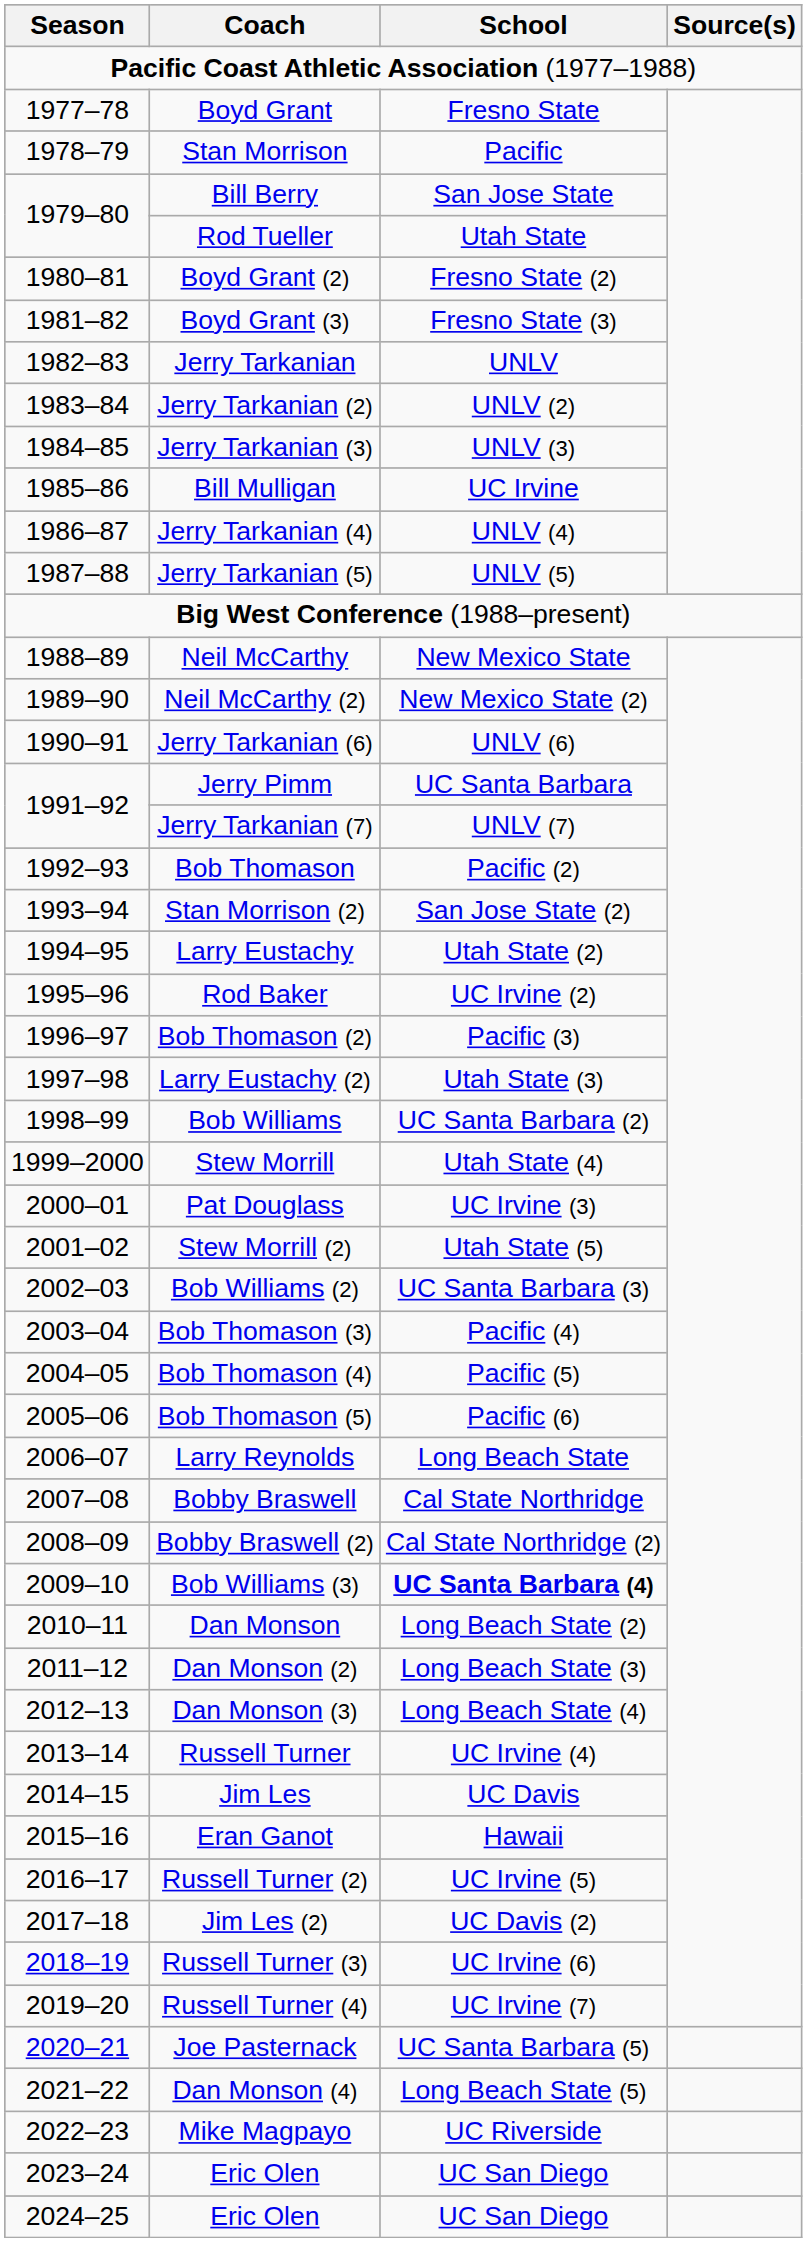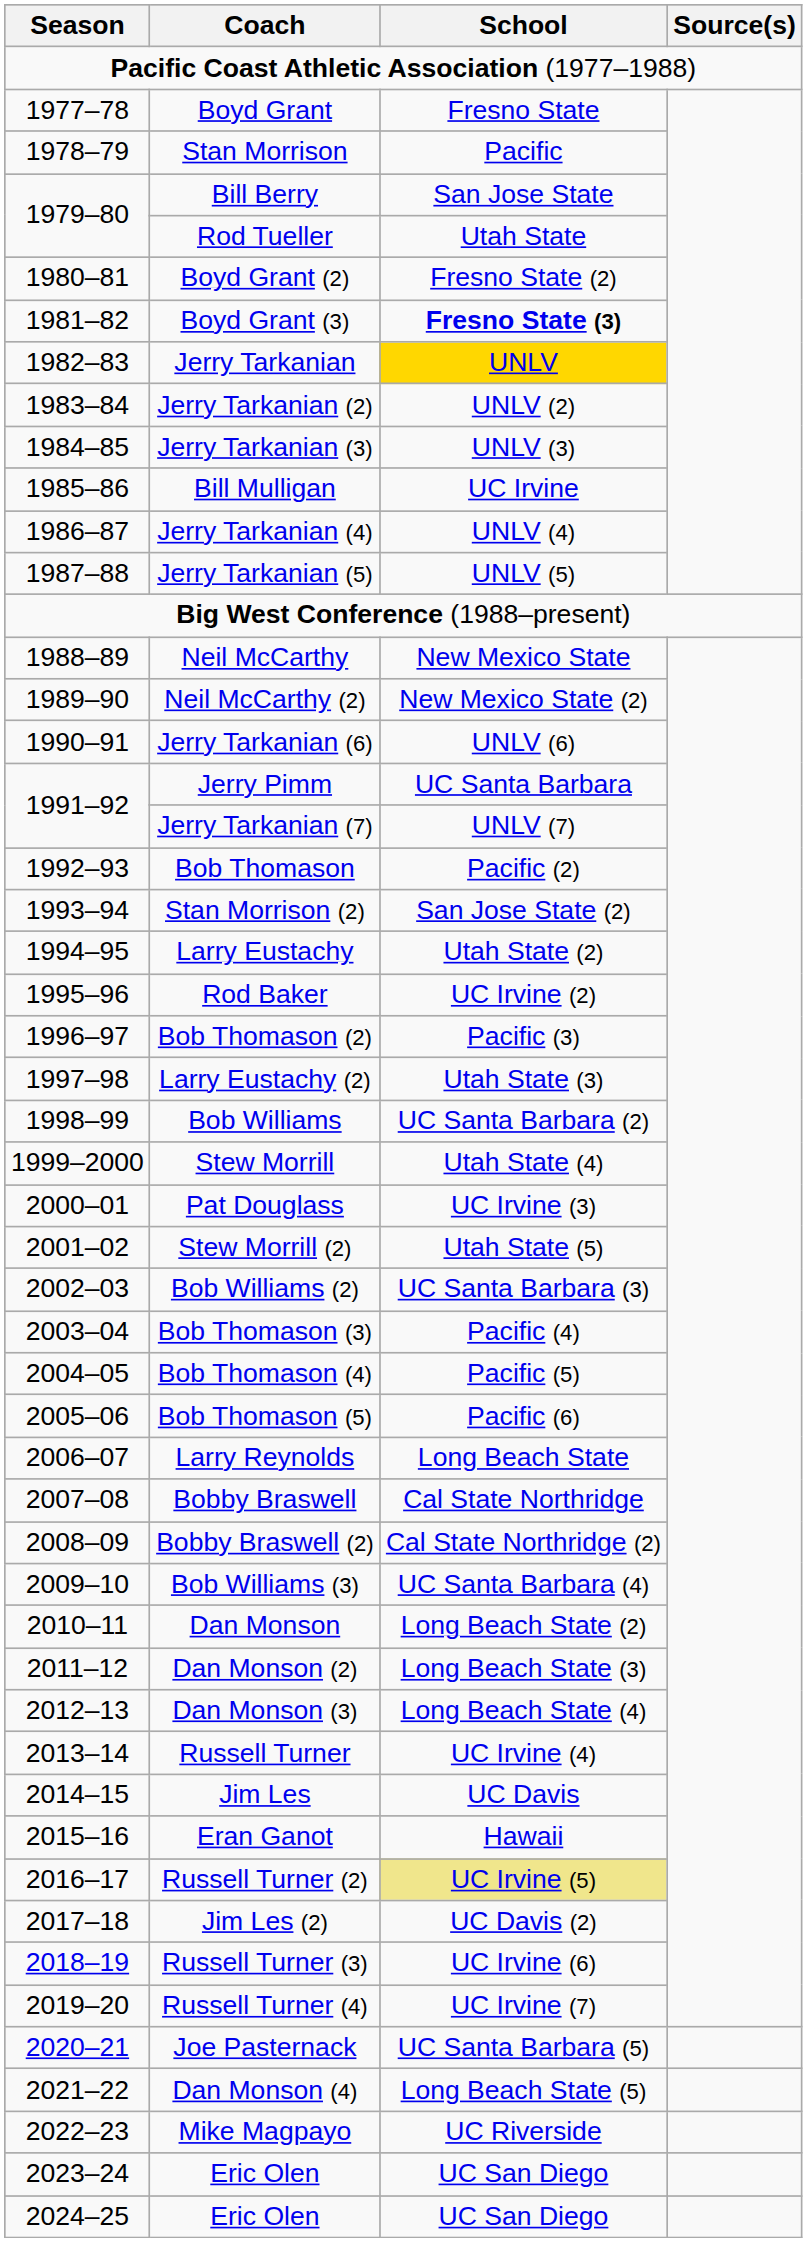(523, 320) normal -> (523, 320) bold
(523, 362) no background -> (523, 362) gold background
(523, 1584) bold -> (523, 1584) normal
(523, 1878) no background -> (523, 1878) khaki background
